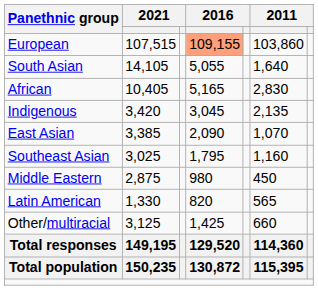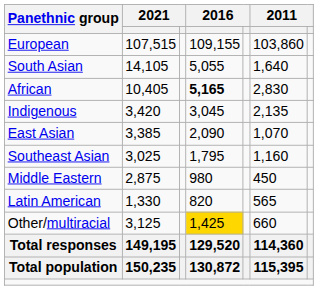(215, 44) lightsalmon background -> (215, 44) no background
(207, 89) normal -> (207, 89) bold
(207, 223) no background -> (207, 223) gold background
